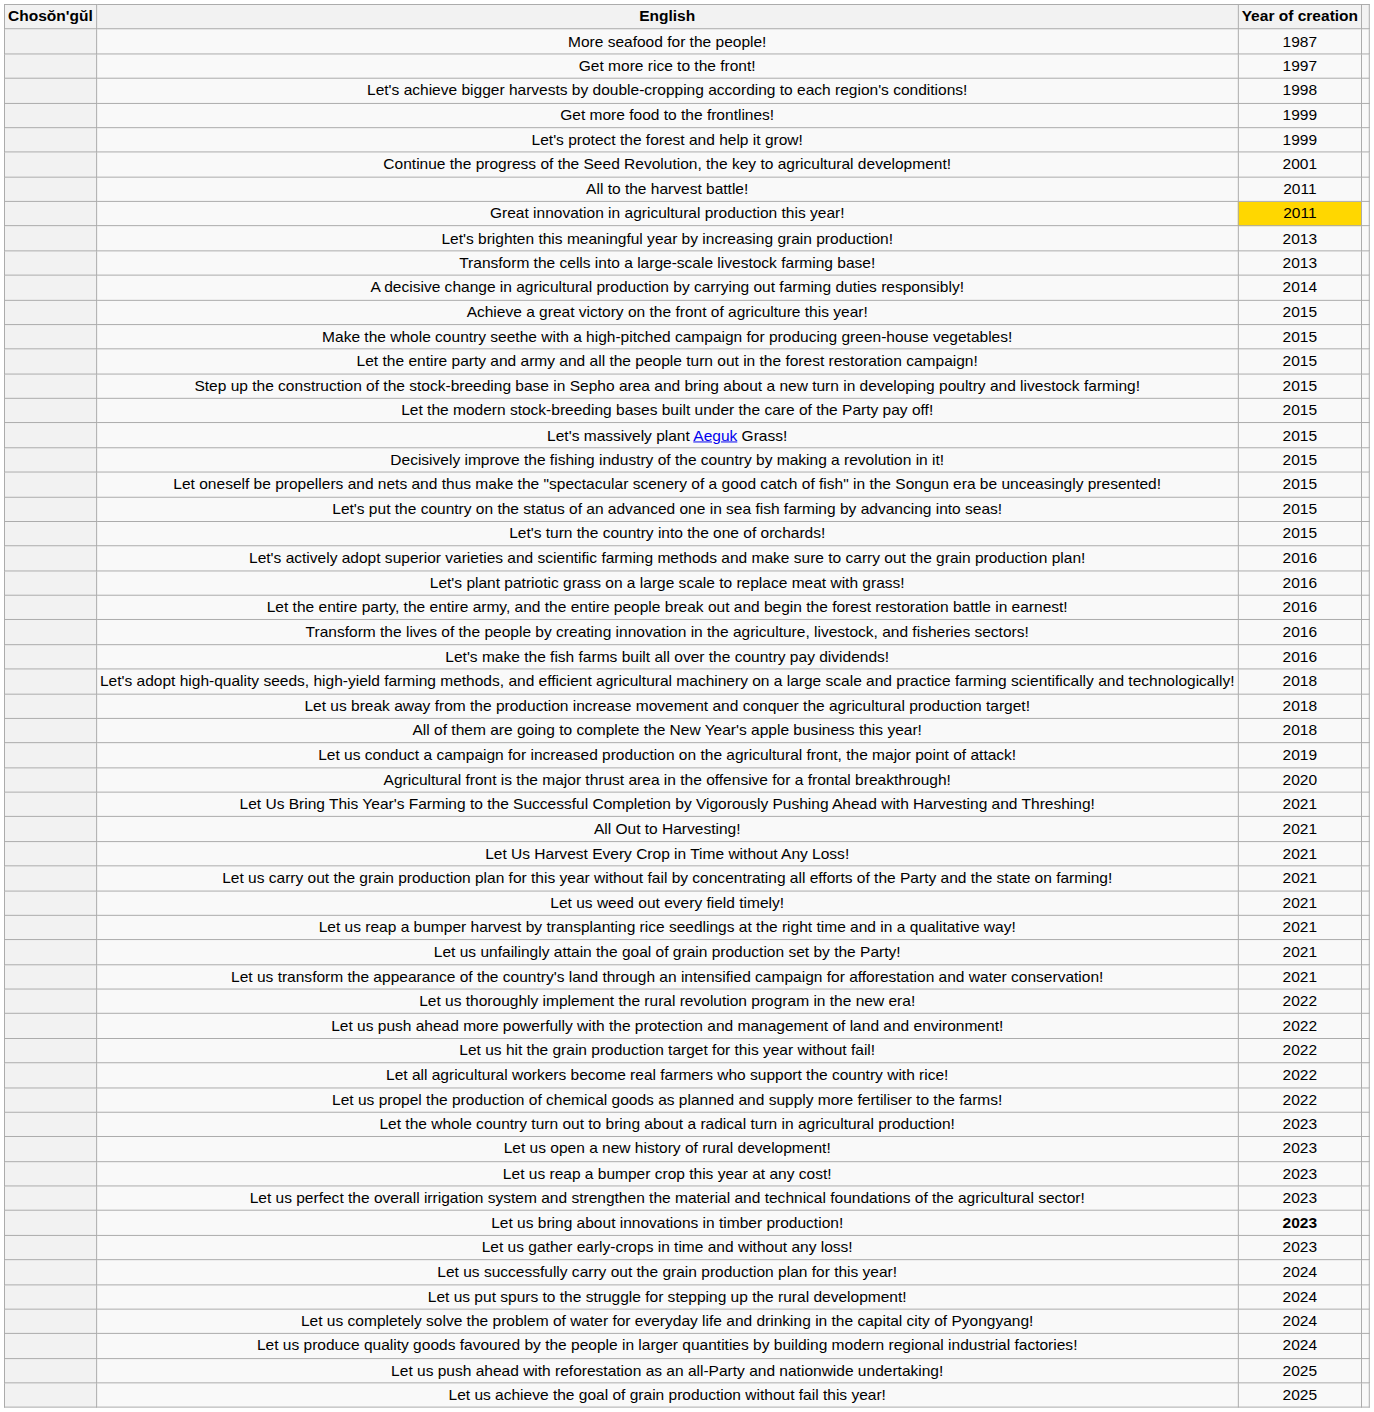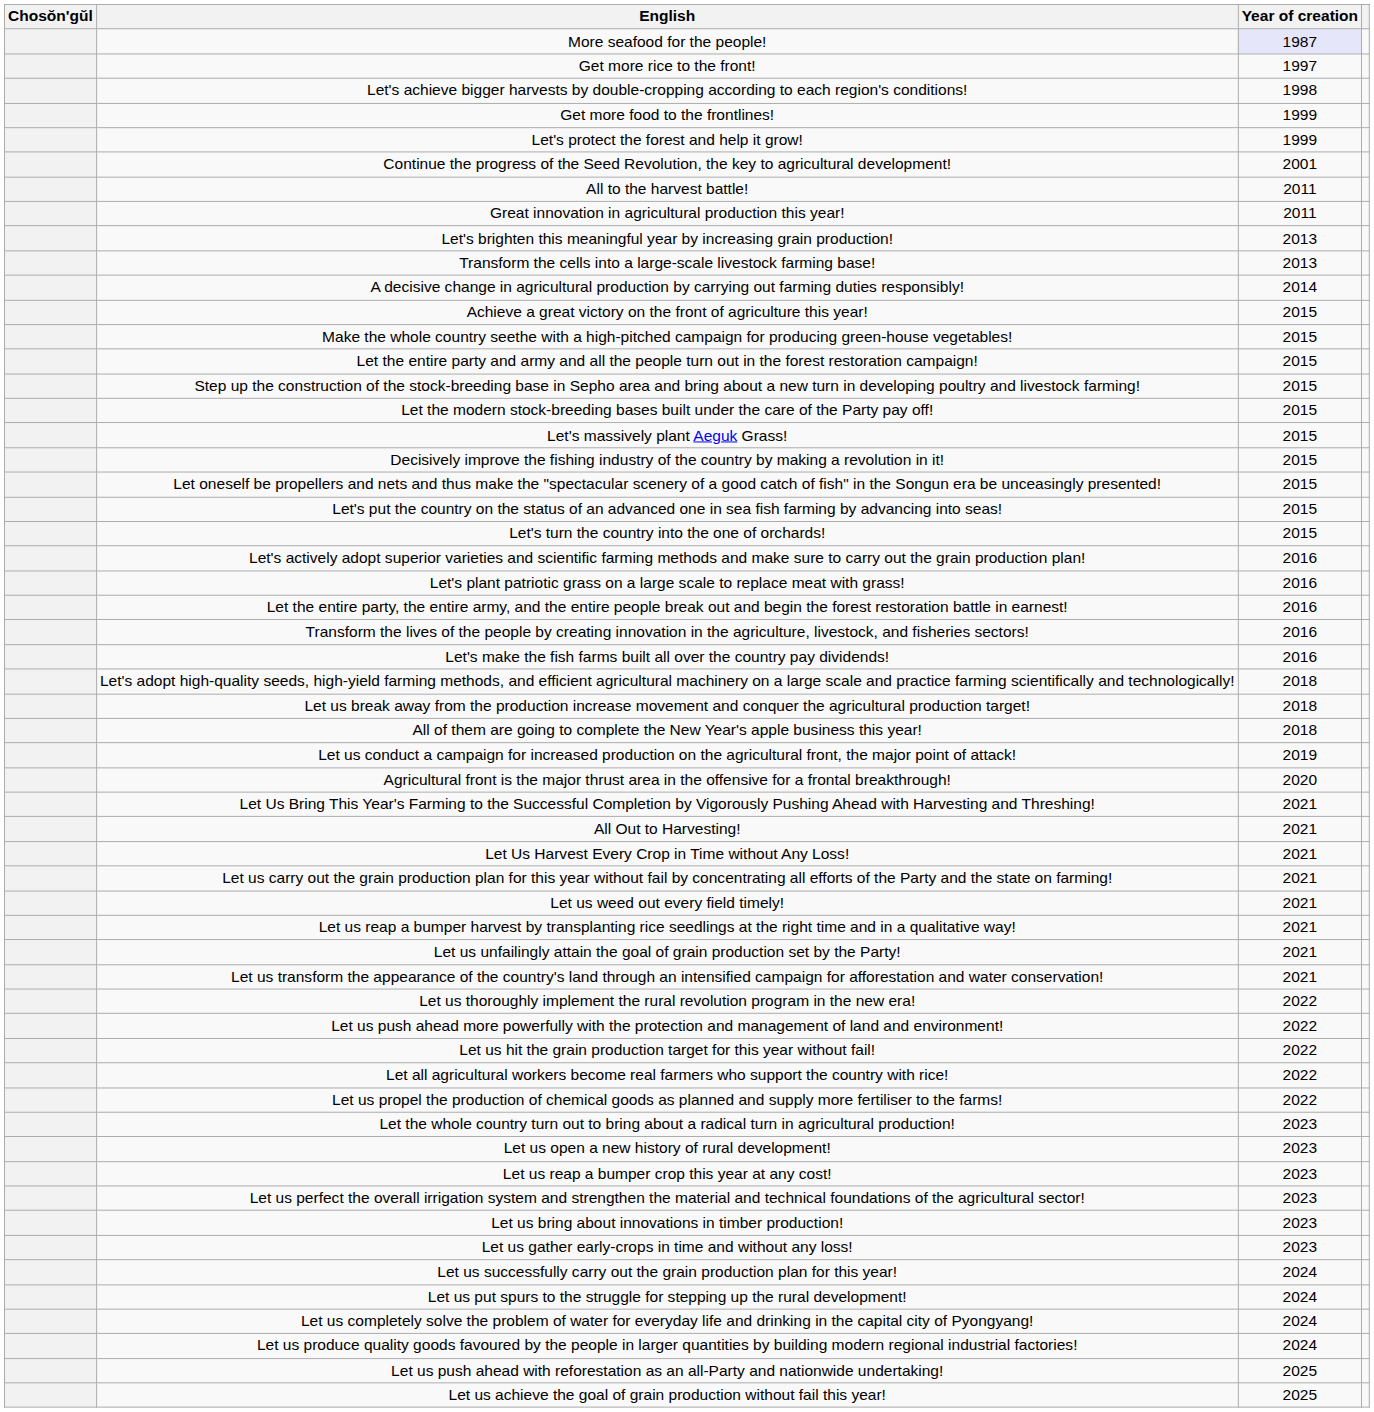(1300, 41) no background -> (1300, 41) lavender background
(1300, 213) gold background -> (1300, 213) no background
(1300, 1222) bold -> (1300, 1222) normal
